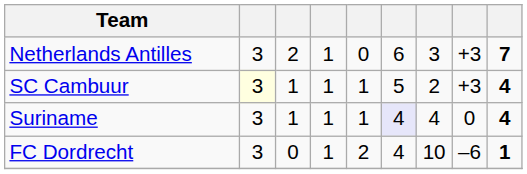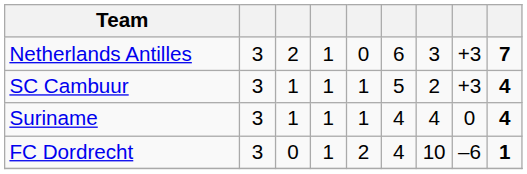(258, 86) lightyellow background -> (258, 86) no background
(399, 119) lavender background -> (399, 119) no background
